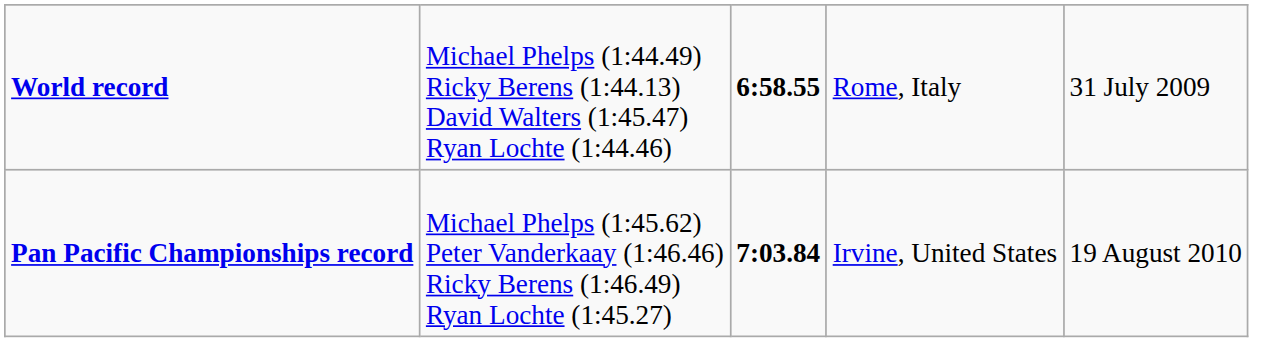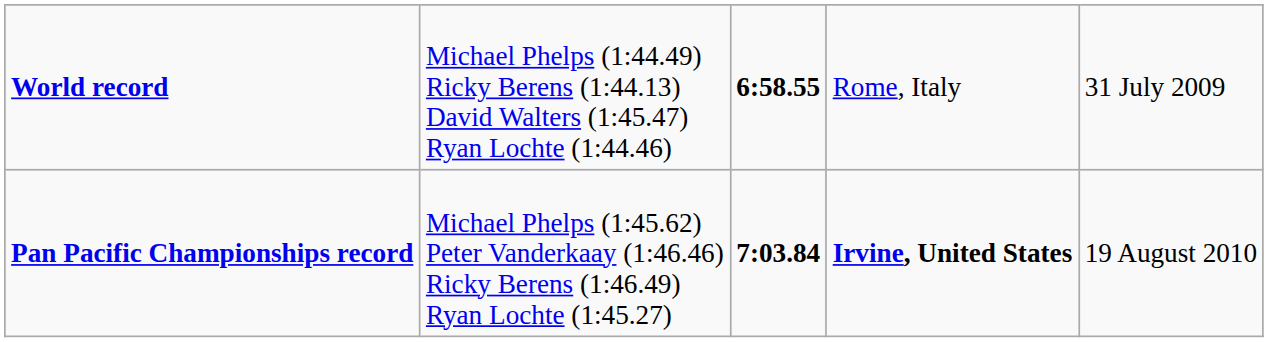(945, 252) normal -> (952, 252) bold
